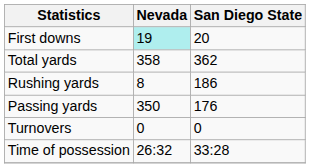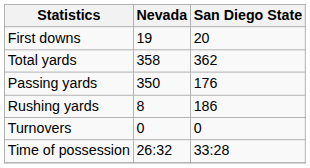(144, 38) paleturquoise background -> (144, 38) no background
rows swapped: (53, 83) <-> (52, 106)
